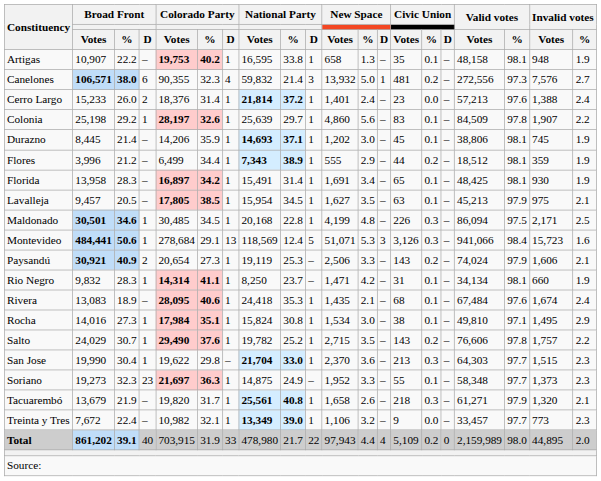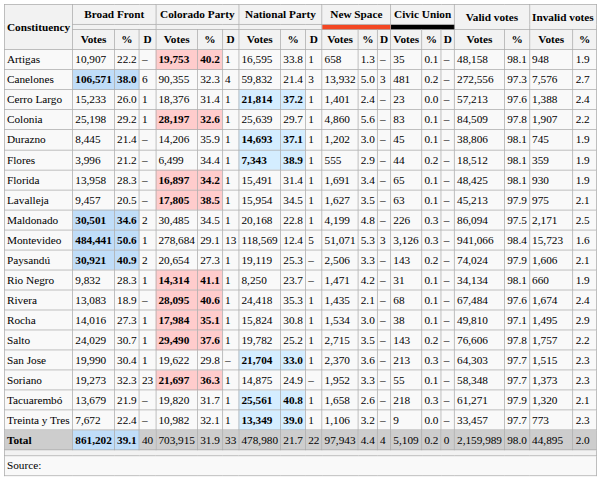(383, 80) 1 -> (383, 80) 3
(145, 100) 2 -> (145, 100) 1
(145, 220) 1 -> (145, 220) 2
